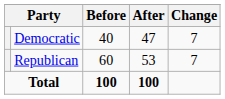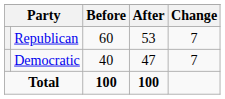rows swapped: (46, 60) <-> (47, 37)
